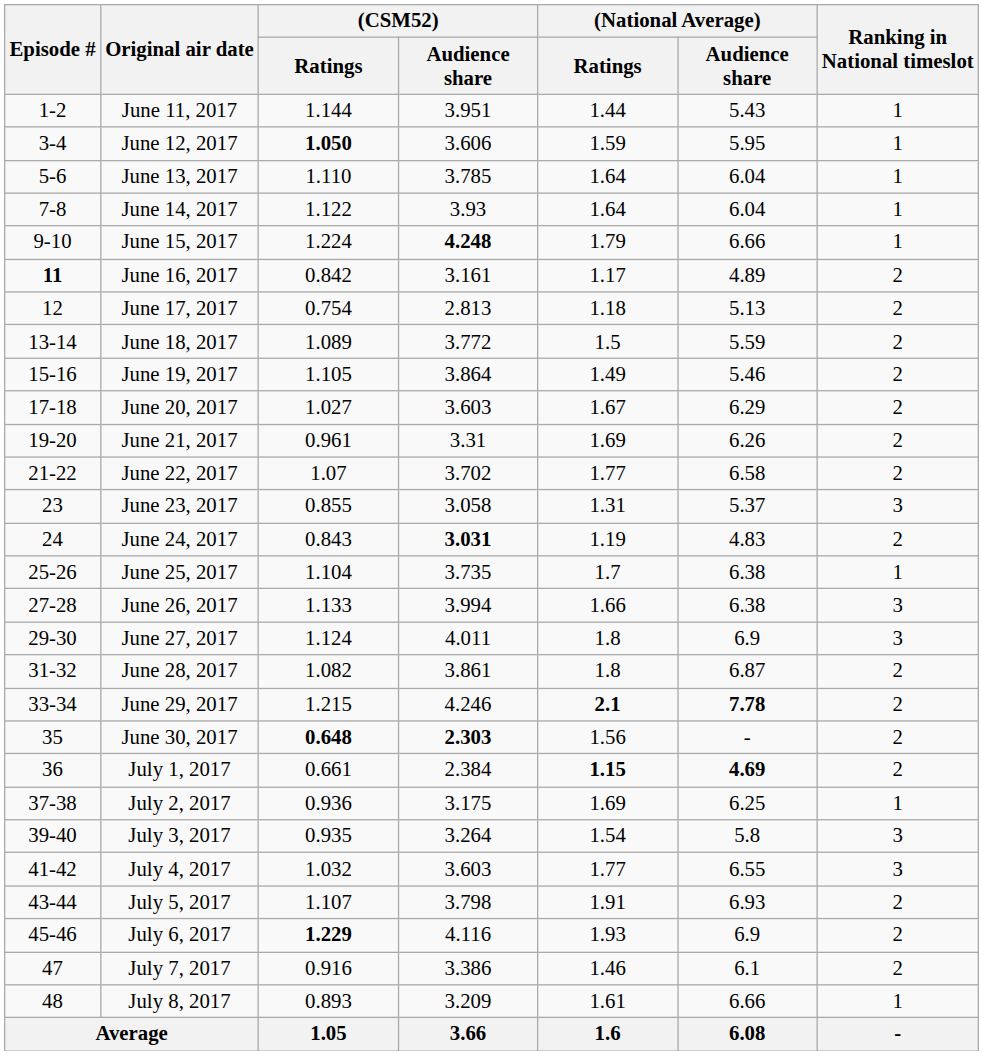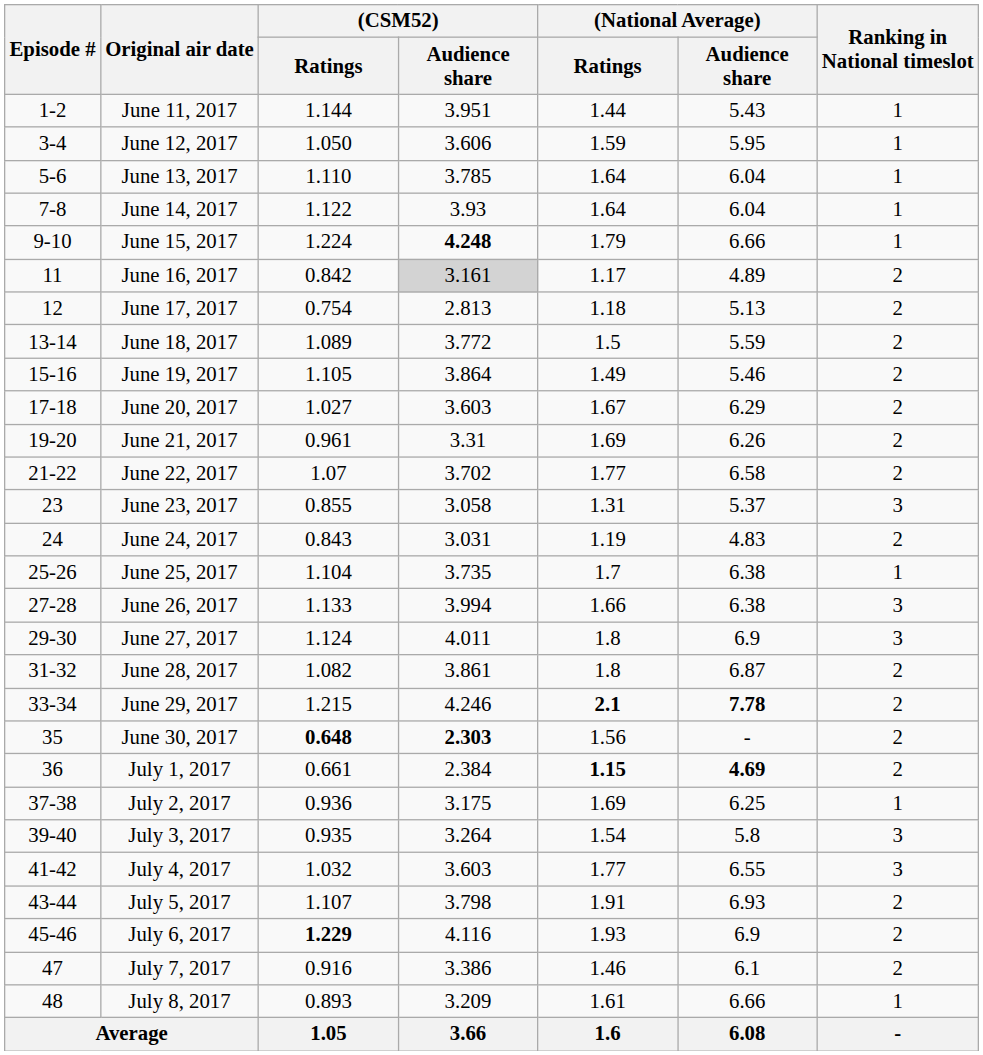(328, 143) bold -> (328, 143) normal
(53, 275) bold -> (53, 275) normal
(468, 275) no background -> (468, 275) lightgrey background
(468, 539) bold -> (468, 539) normal
